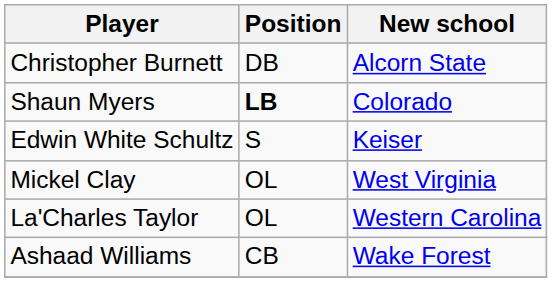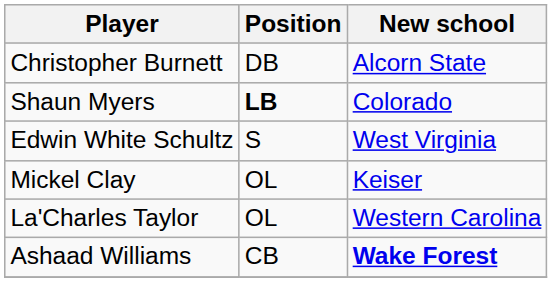(387, 140) Keiser -> (424, 140) West Virginia
(424, 179) West Virginia -> (387, 179) Keiser
(422, 256) normal -> (425, 256) bold
